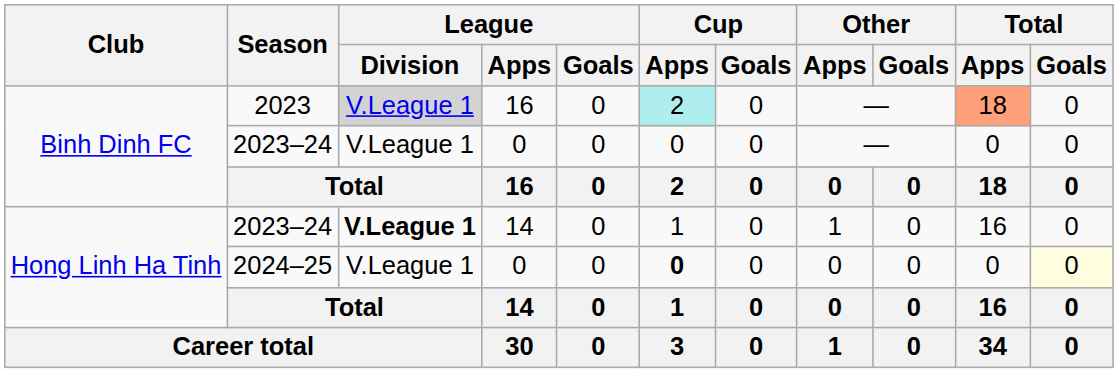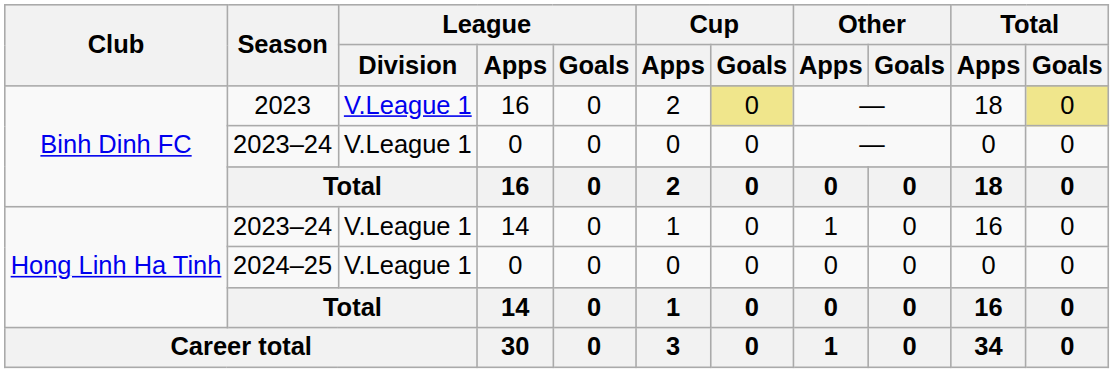(410, 105) lightgrey background -> (408, 105) no background
(677, 105) paleturquoise background -> (673, 105) no background
(756, 105) no background -> (752, 105) khaki background
(993, 105) lightsalmon background -> (988, 105) no background
(1072, 105) no background -> (1067, 105) khaki background
(410, 226) bold -> (408, 226) normal
(677, 266) bold -> (673, 266) normal
(1072, 266) lightyellow background -> (1067, 266) no background
